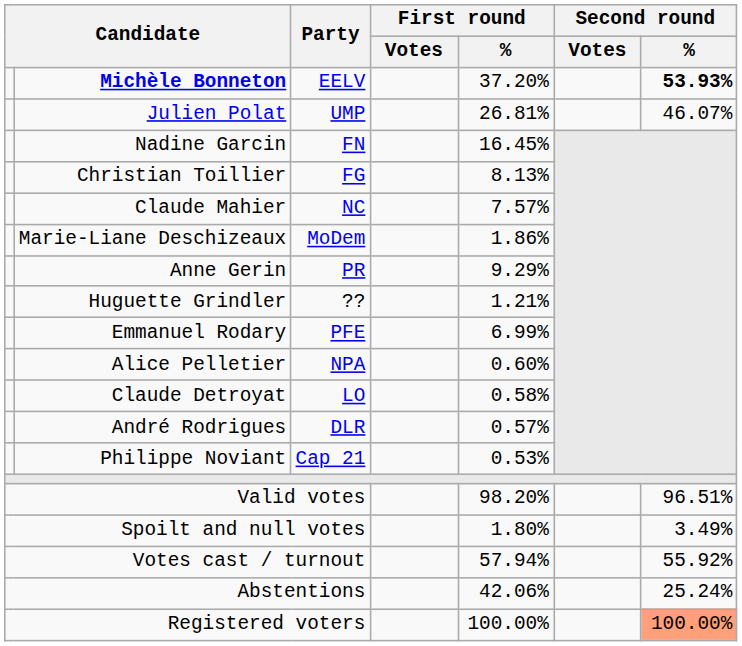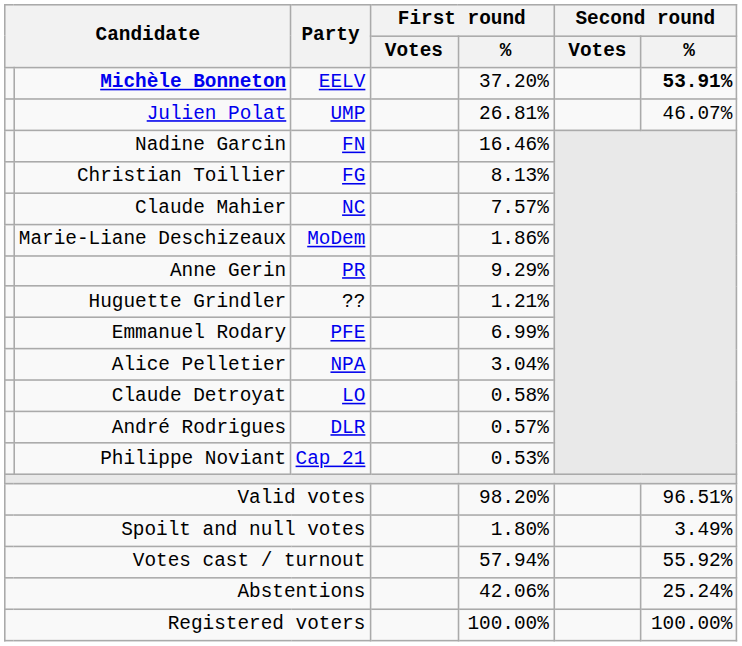(697, 83) 53.93% -> (697, 83) 53.91%
(514, 146) 16.45% -> (514, 146) 16.46%
(520, 365) 0.60% -> (520, 365) 3.04%
(692, 625) lightsalmon background -> (692, 625) no background
